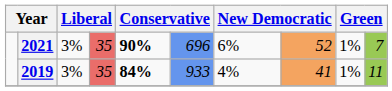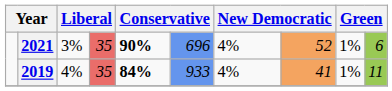(228, 45) 6% -> (228, 45) 4%
(379, 45) 7 -> (379, 45) 6
(72, 72) 3% -> (72, 72) 4%
